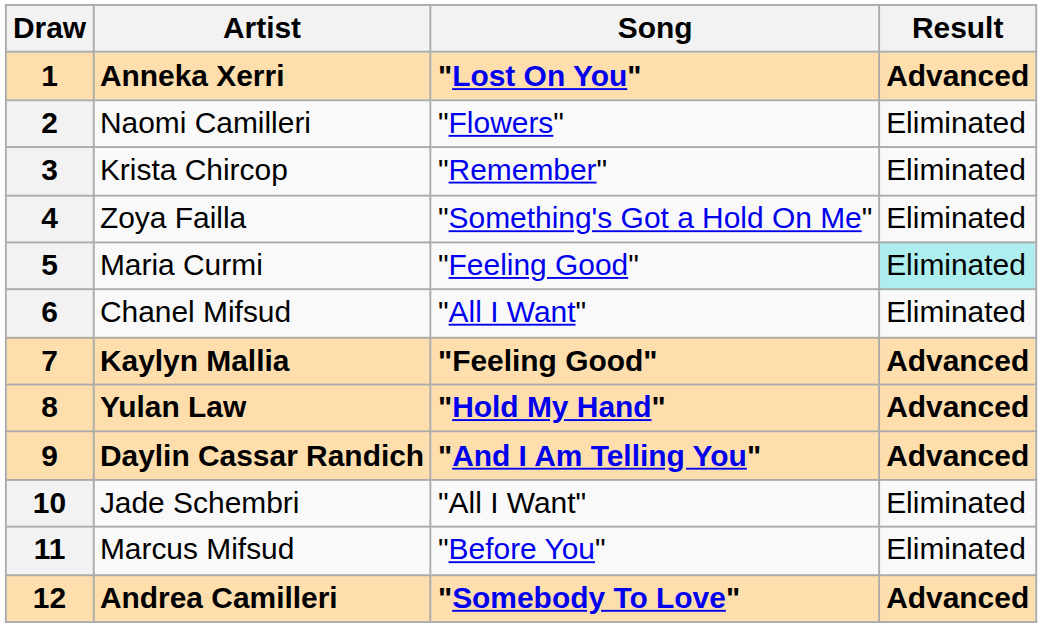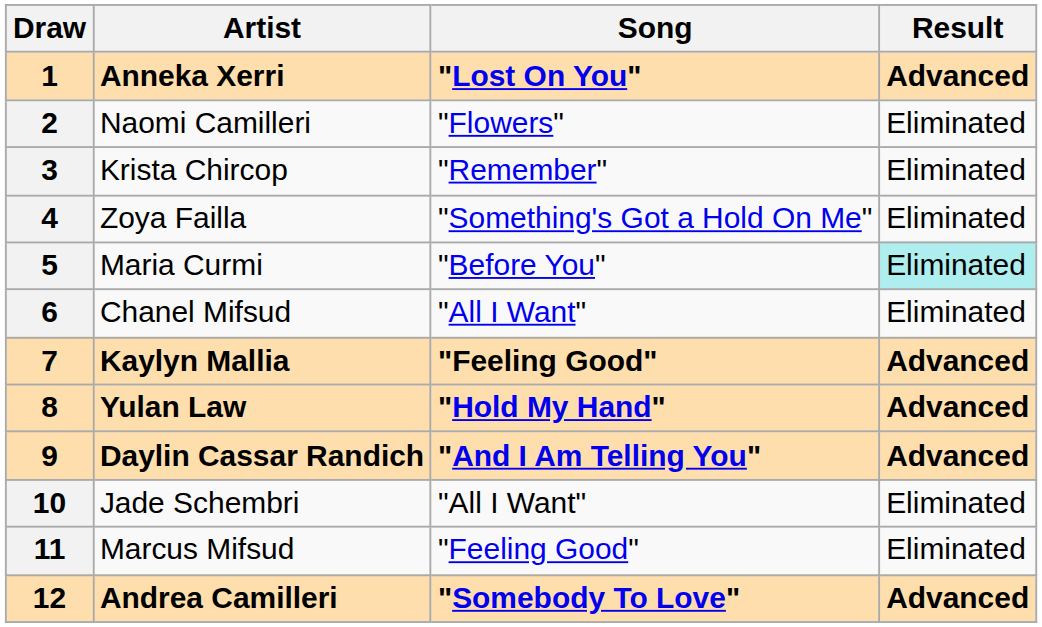(538, 265) "Feeling Good" -> (522, 265) "Before You"
(522, 550) "Before You" -> (538, 550) "Feeling Good"
